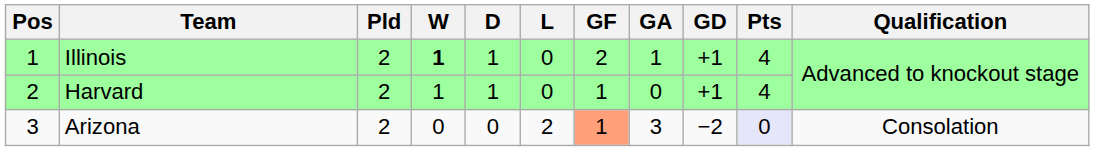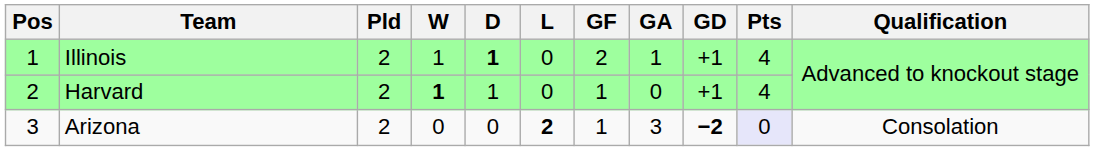(438, 57) bold -> (438, 57) normal
(493, 57) normal -> (493, 57) bold
(438, 92) normal -> (438, 92) bold
(547, 127) normal -> (547, 127) bold
(601, 127) lightsalmon background -> (601, 127) no background
(710, 127) normal -> (710, 127) bold
